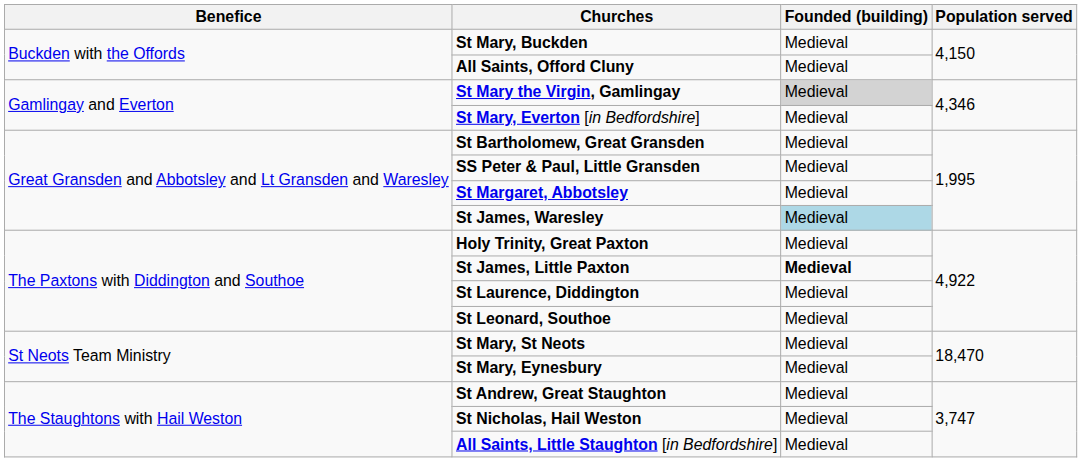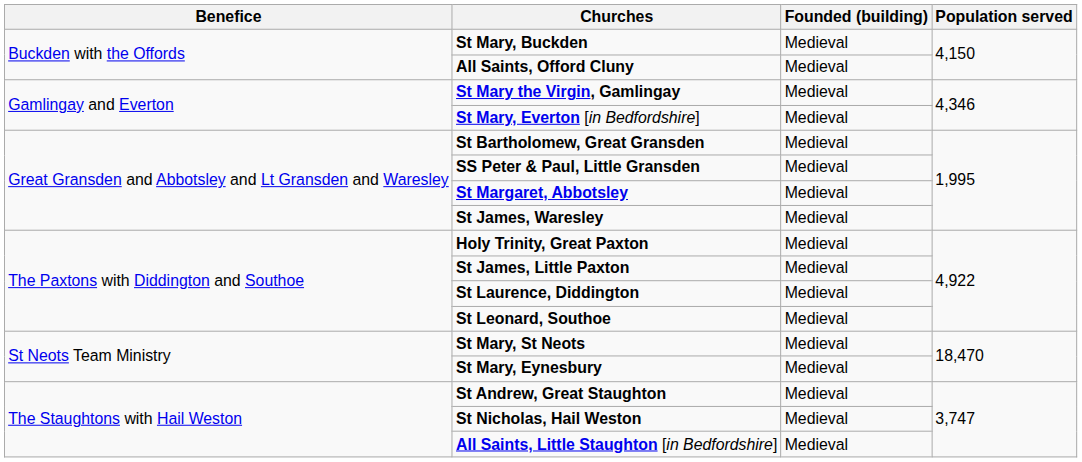(816, 92) lightgrey background -> (816, 92) no background
(816, 218) lightblue background -> (816, 218) no background
(818, 268) bold -> (816, 268) normal
